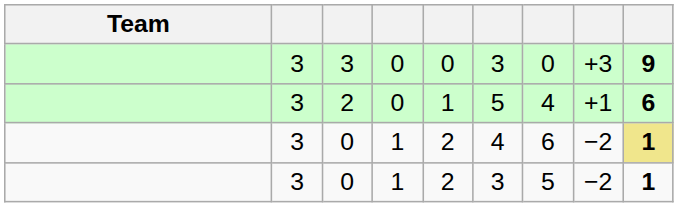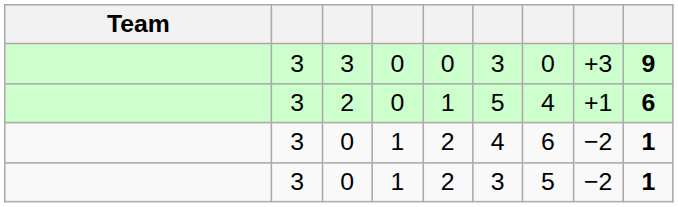(648, 142) khaki background -> (648, 142) no background
